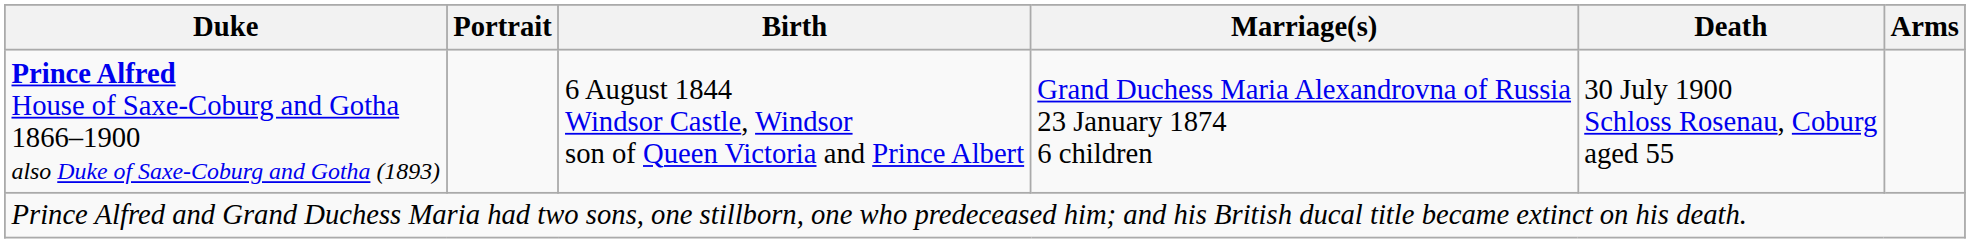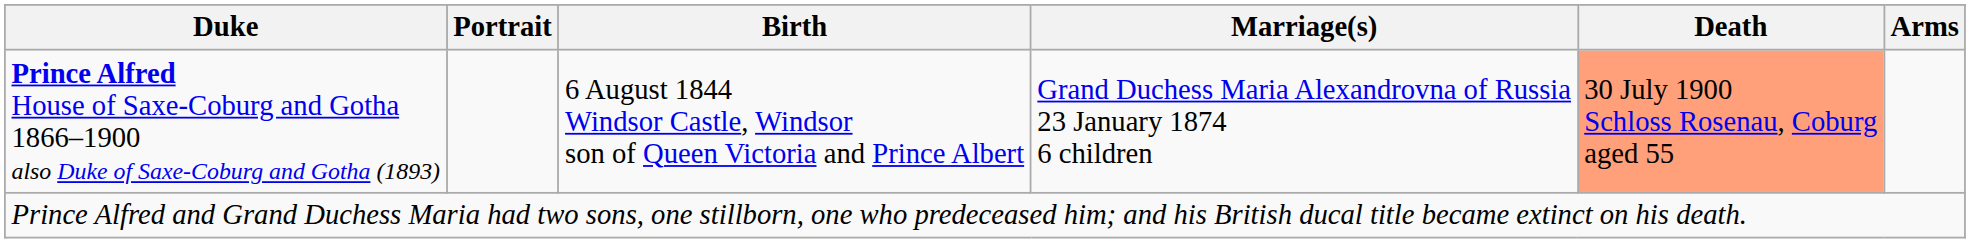(1731, 120) no background -> (1731, 120) lightsalmon background
